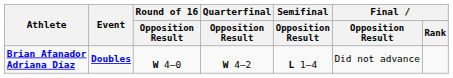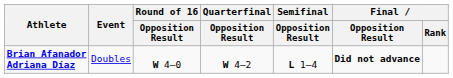(111, 59) bold -> (111, 59) normal
(377, 59) normal -> (377, 59) bold
